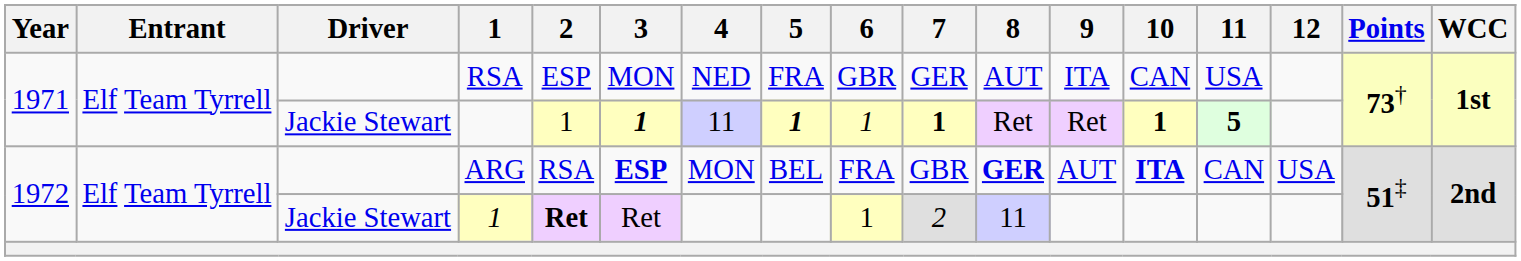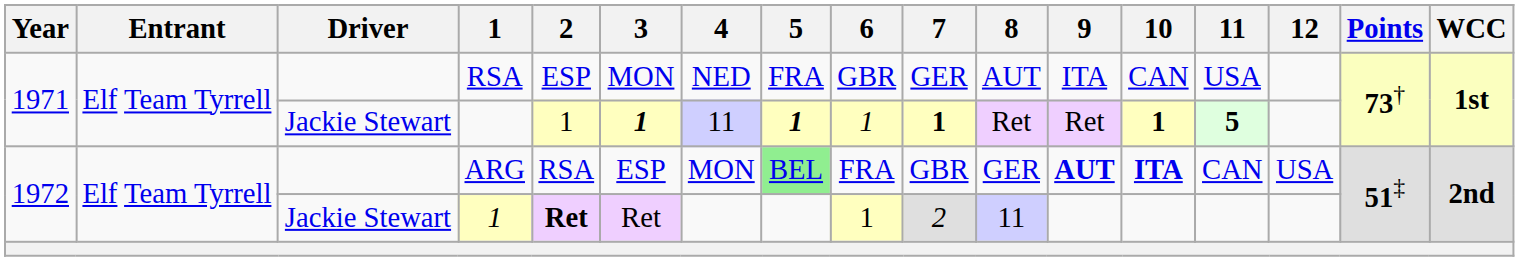(641, 170) bold -> (641, 170) normal
(796, 170) no background -> (796, 170) lightgreen background
(1013, 170) bold -> (1011, 170) normal
(1087, 170) normal -> (1084, 170) bold
